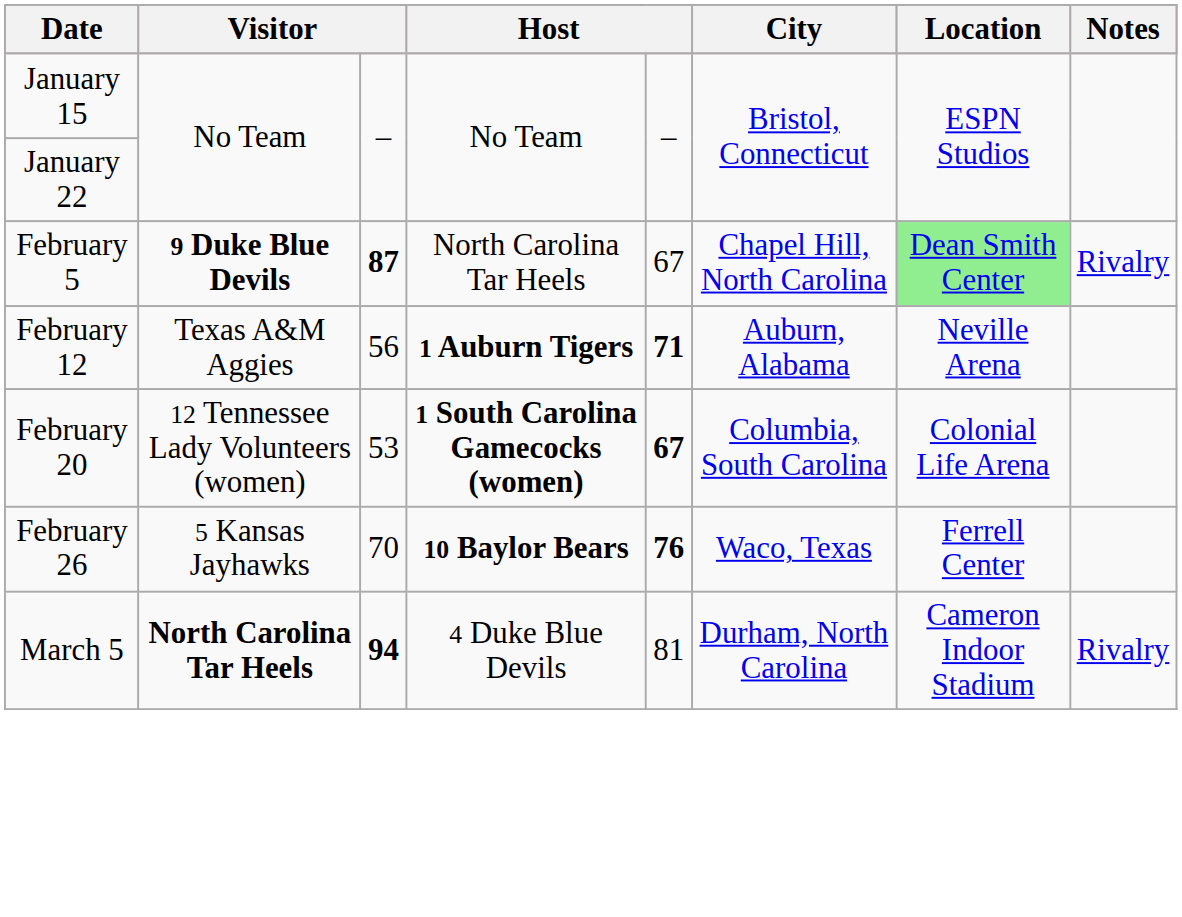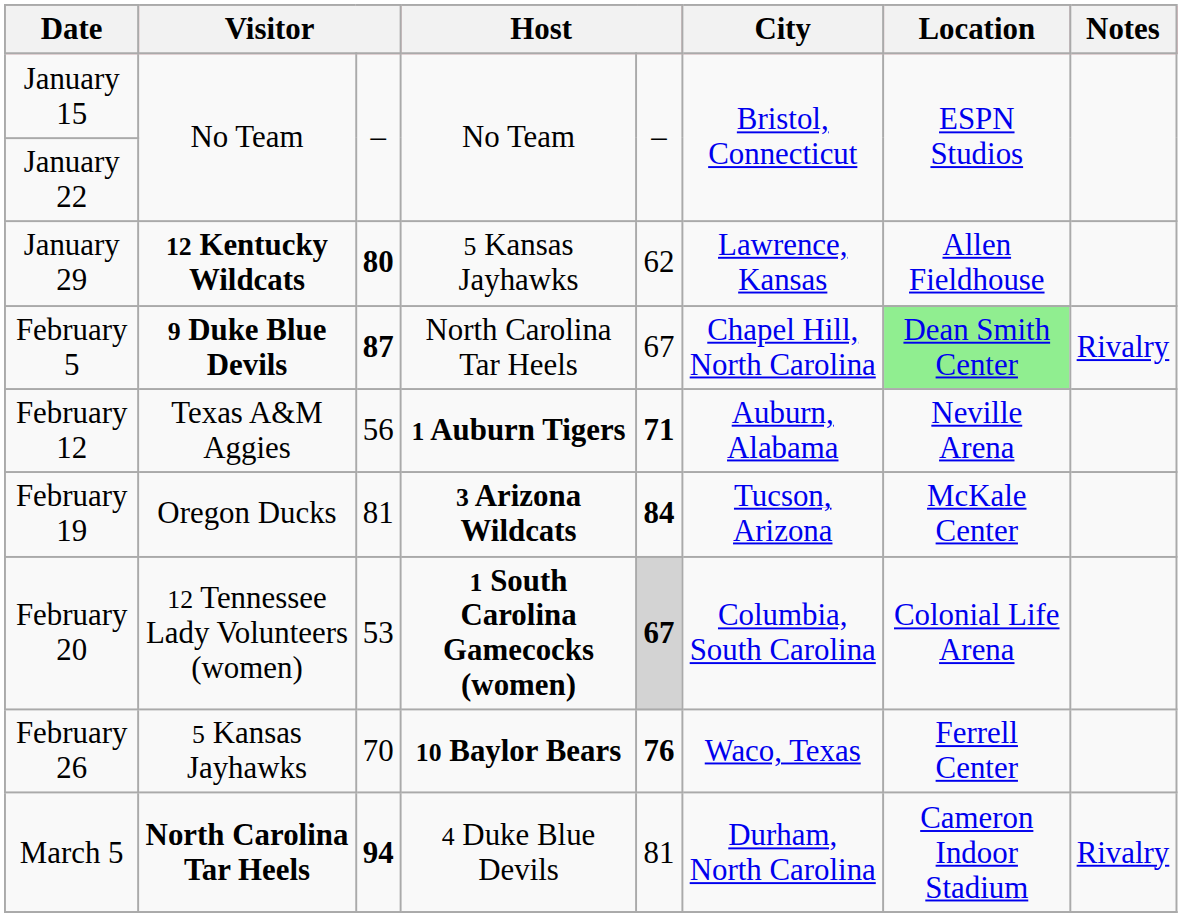+ row: (72, 262)
+ row: (72, 513)
(669, 447) no background -> (659, 632) lightgrey background
